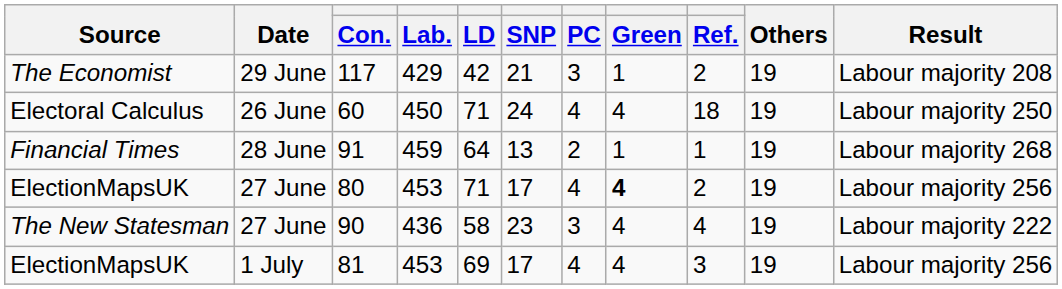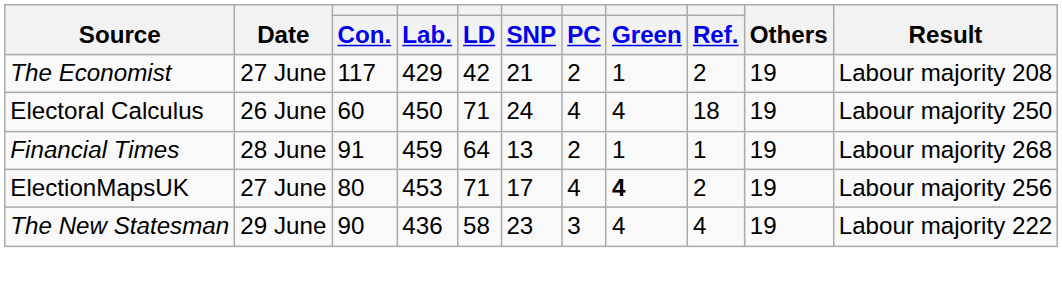(283, 73) 29 June -> (283, 73) 27 June
(574, 73) 3 -> (574, 73) 2
(283, 226) 27 June -> (283, 226) 29 June
- row: (351, 264)
